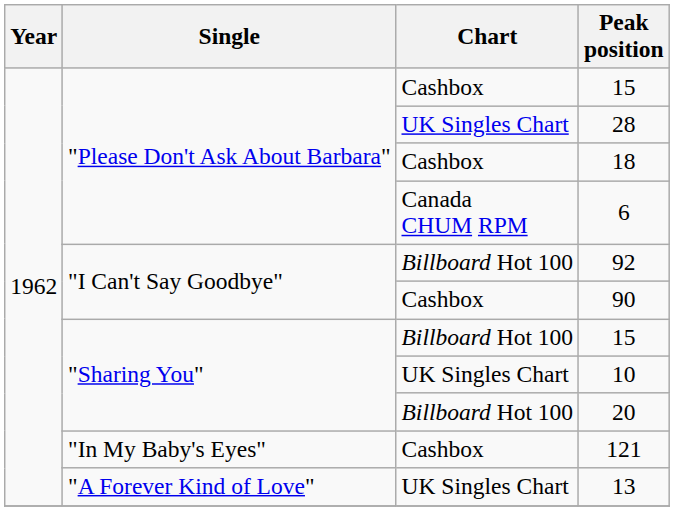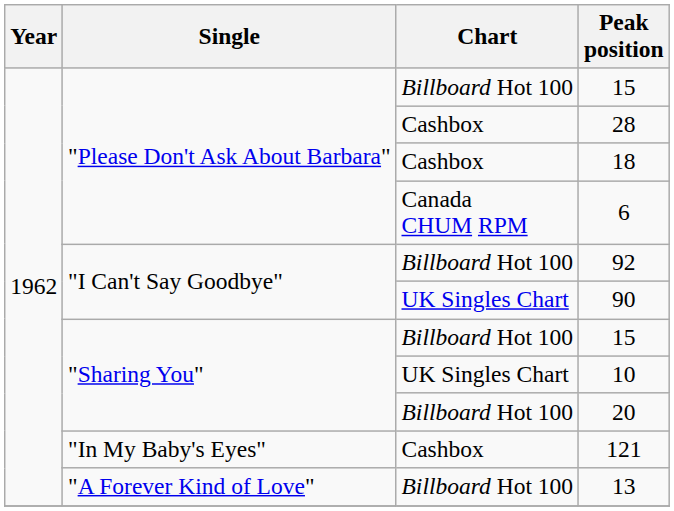(443, 86) Cashbox -> (487, 86) Billboard Hot 100
(485, 124) UK Singles Chart -> (443, 124) Cashbox
(443, 299) Cashbox -> (485, 299) UK Singles Chart
(485, 486) UK Singles Chart -> (487, 486) Billboard Hot 100
